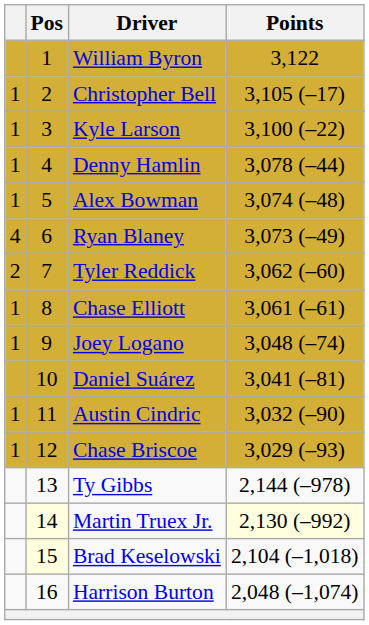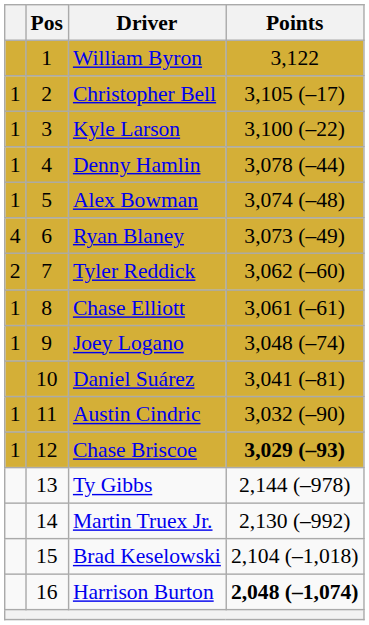(295, 449) normal -> (295, 449) bold
(47, 520) lightyellow background -> (47, 520) no background
(295, 520) lightyellow background -> (295, 520) no background
(47, 556) lightyellow background -> (47, 556) no background
(295, 591) normal -> (295, 591) bold
